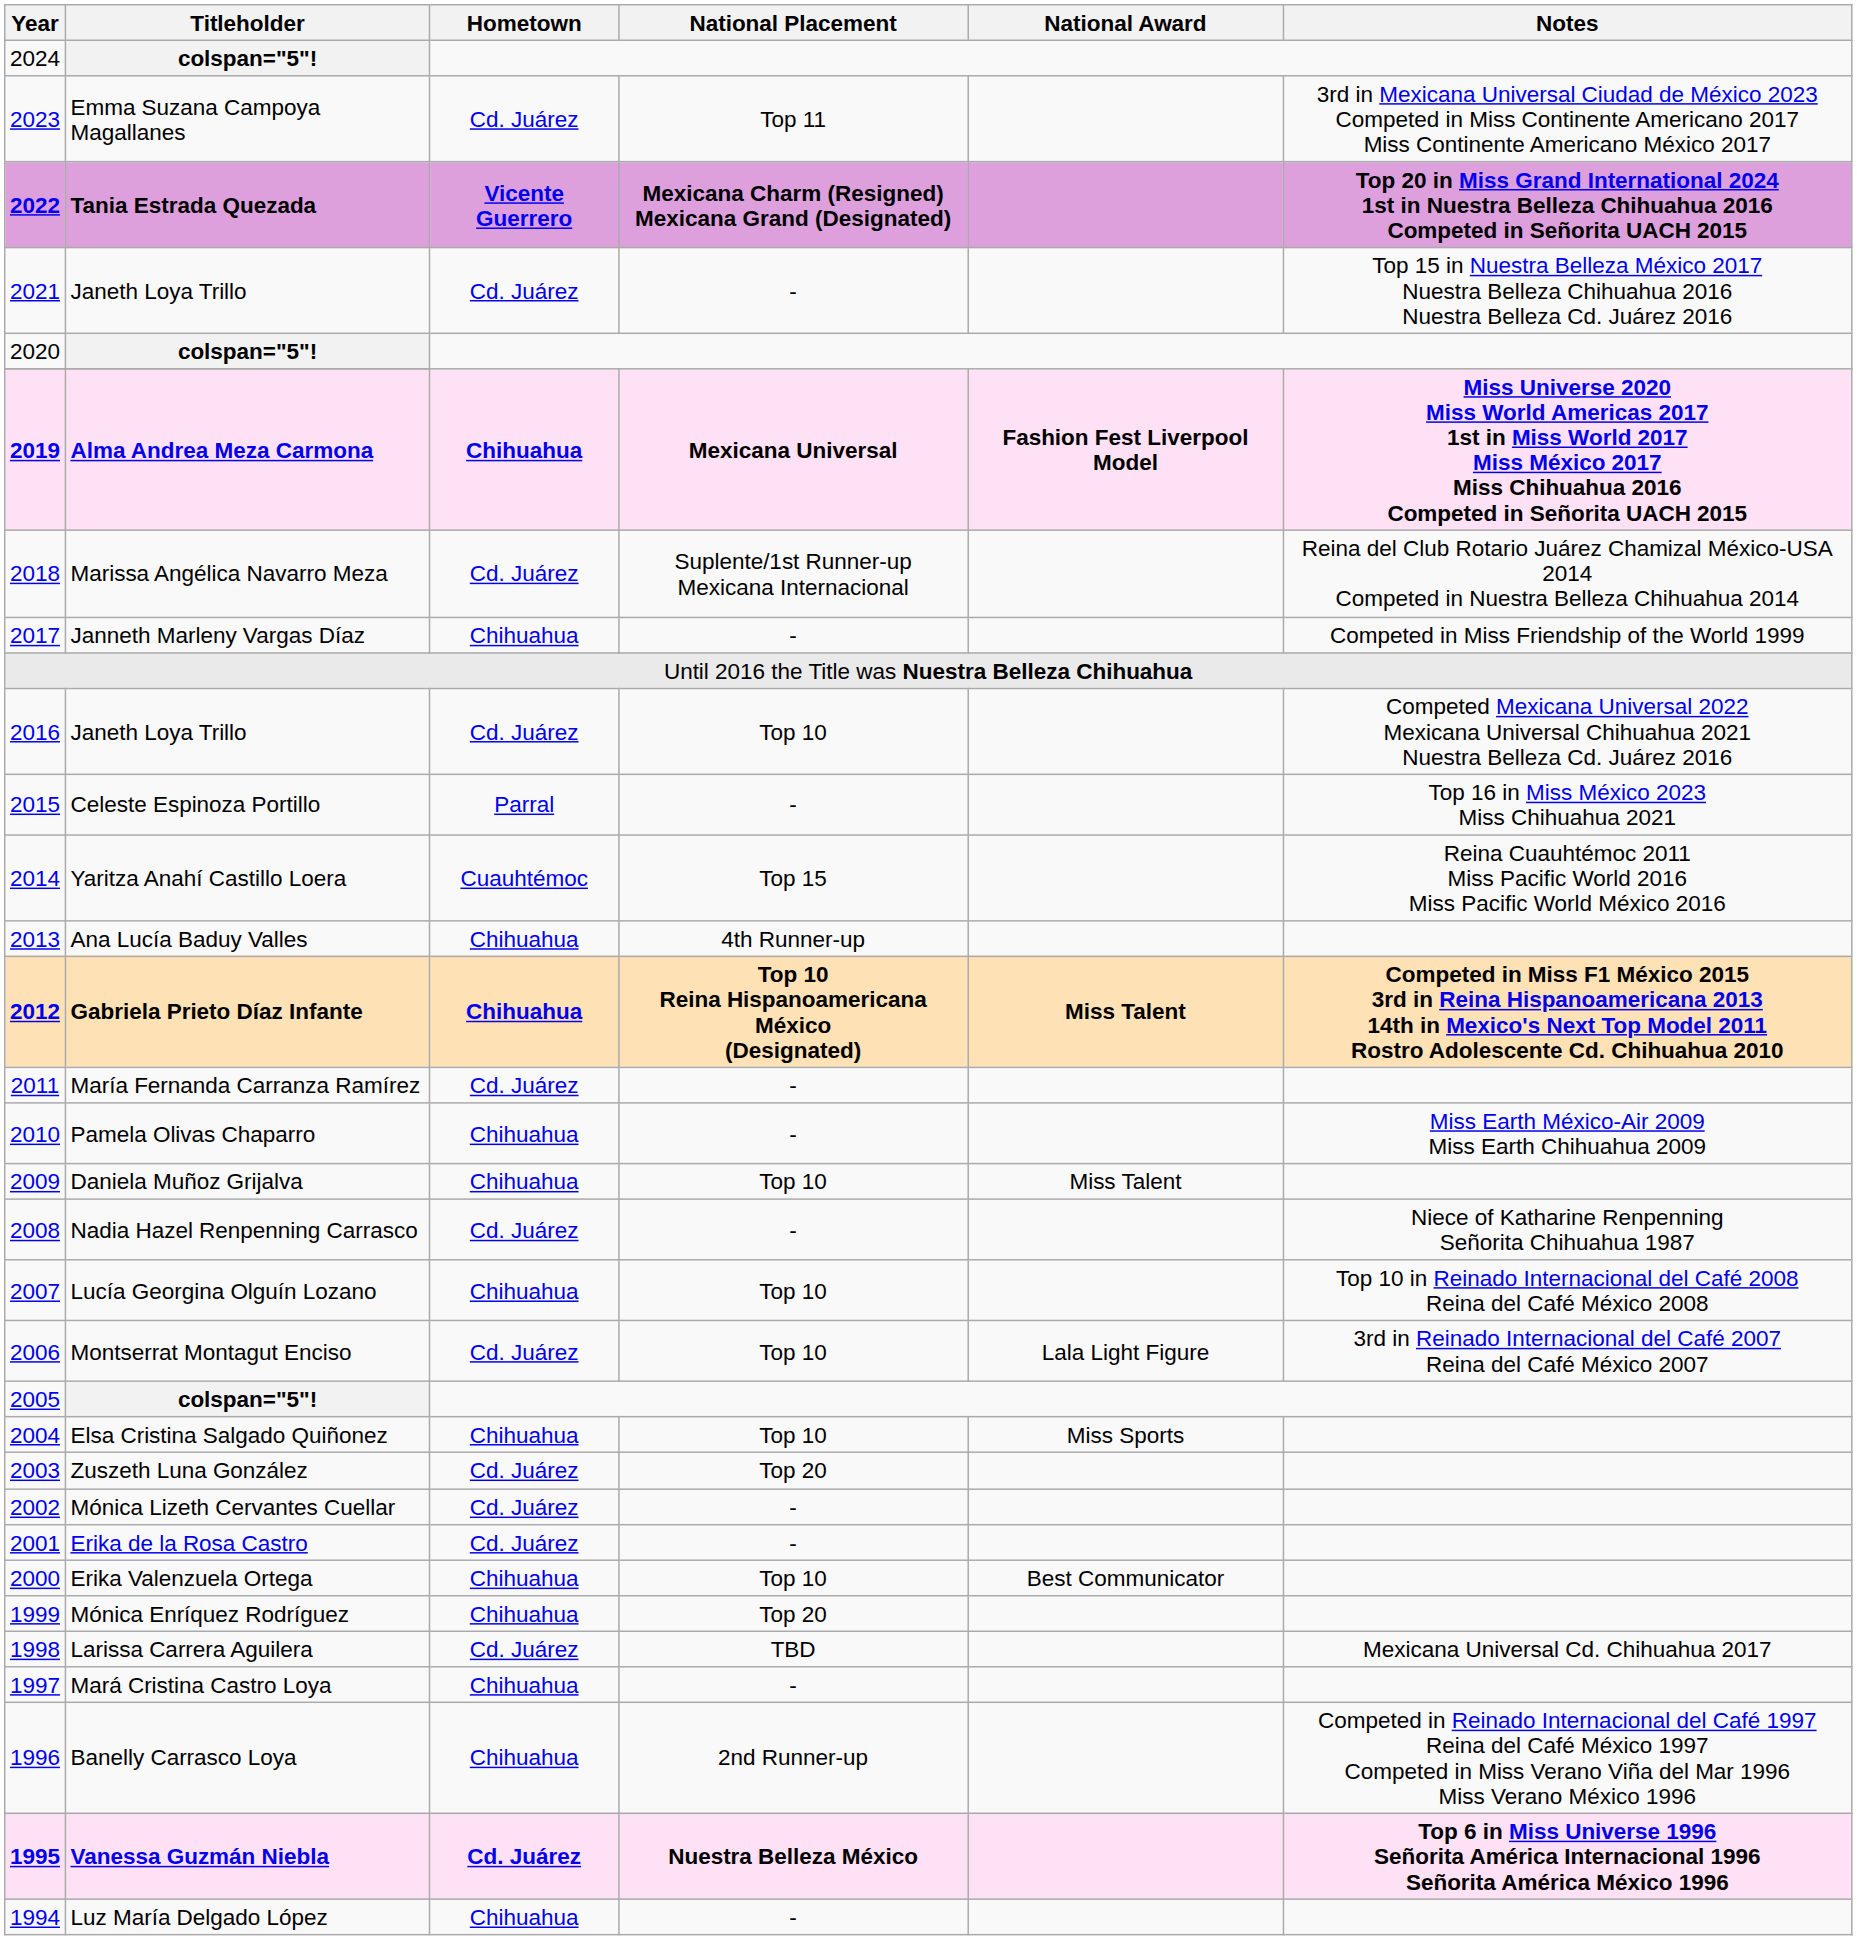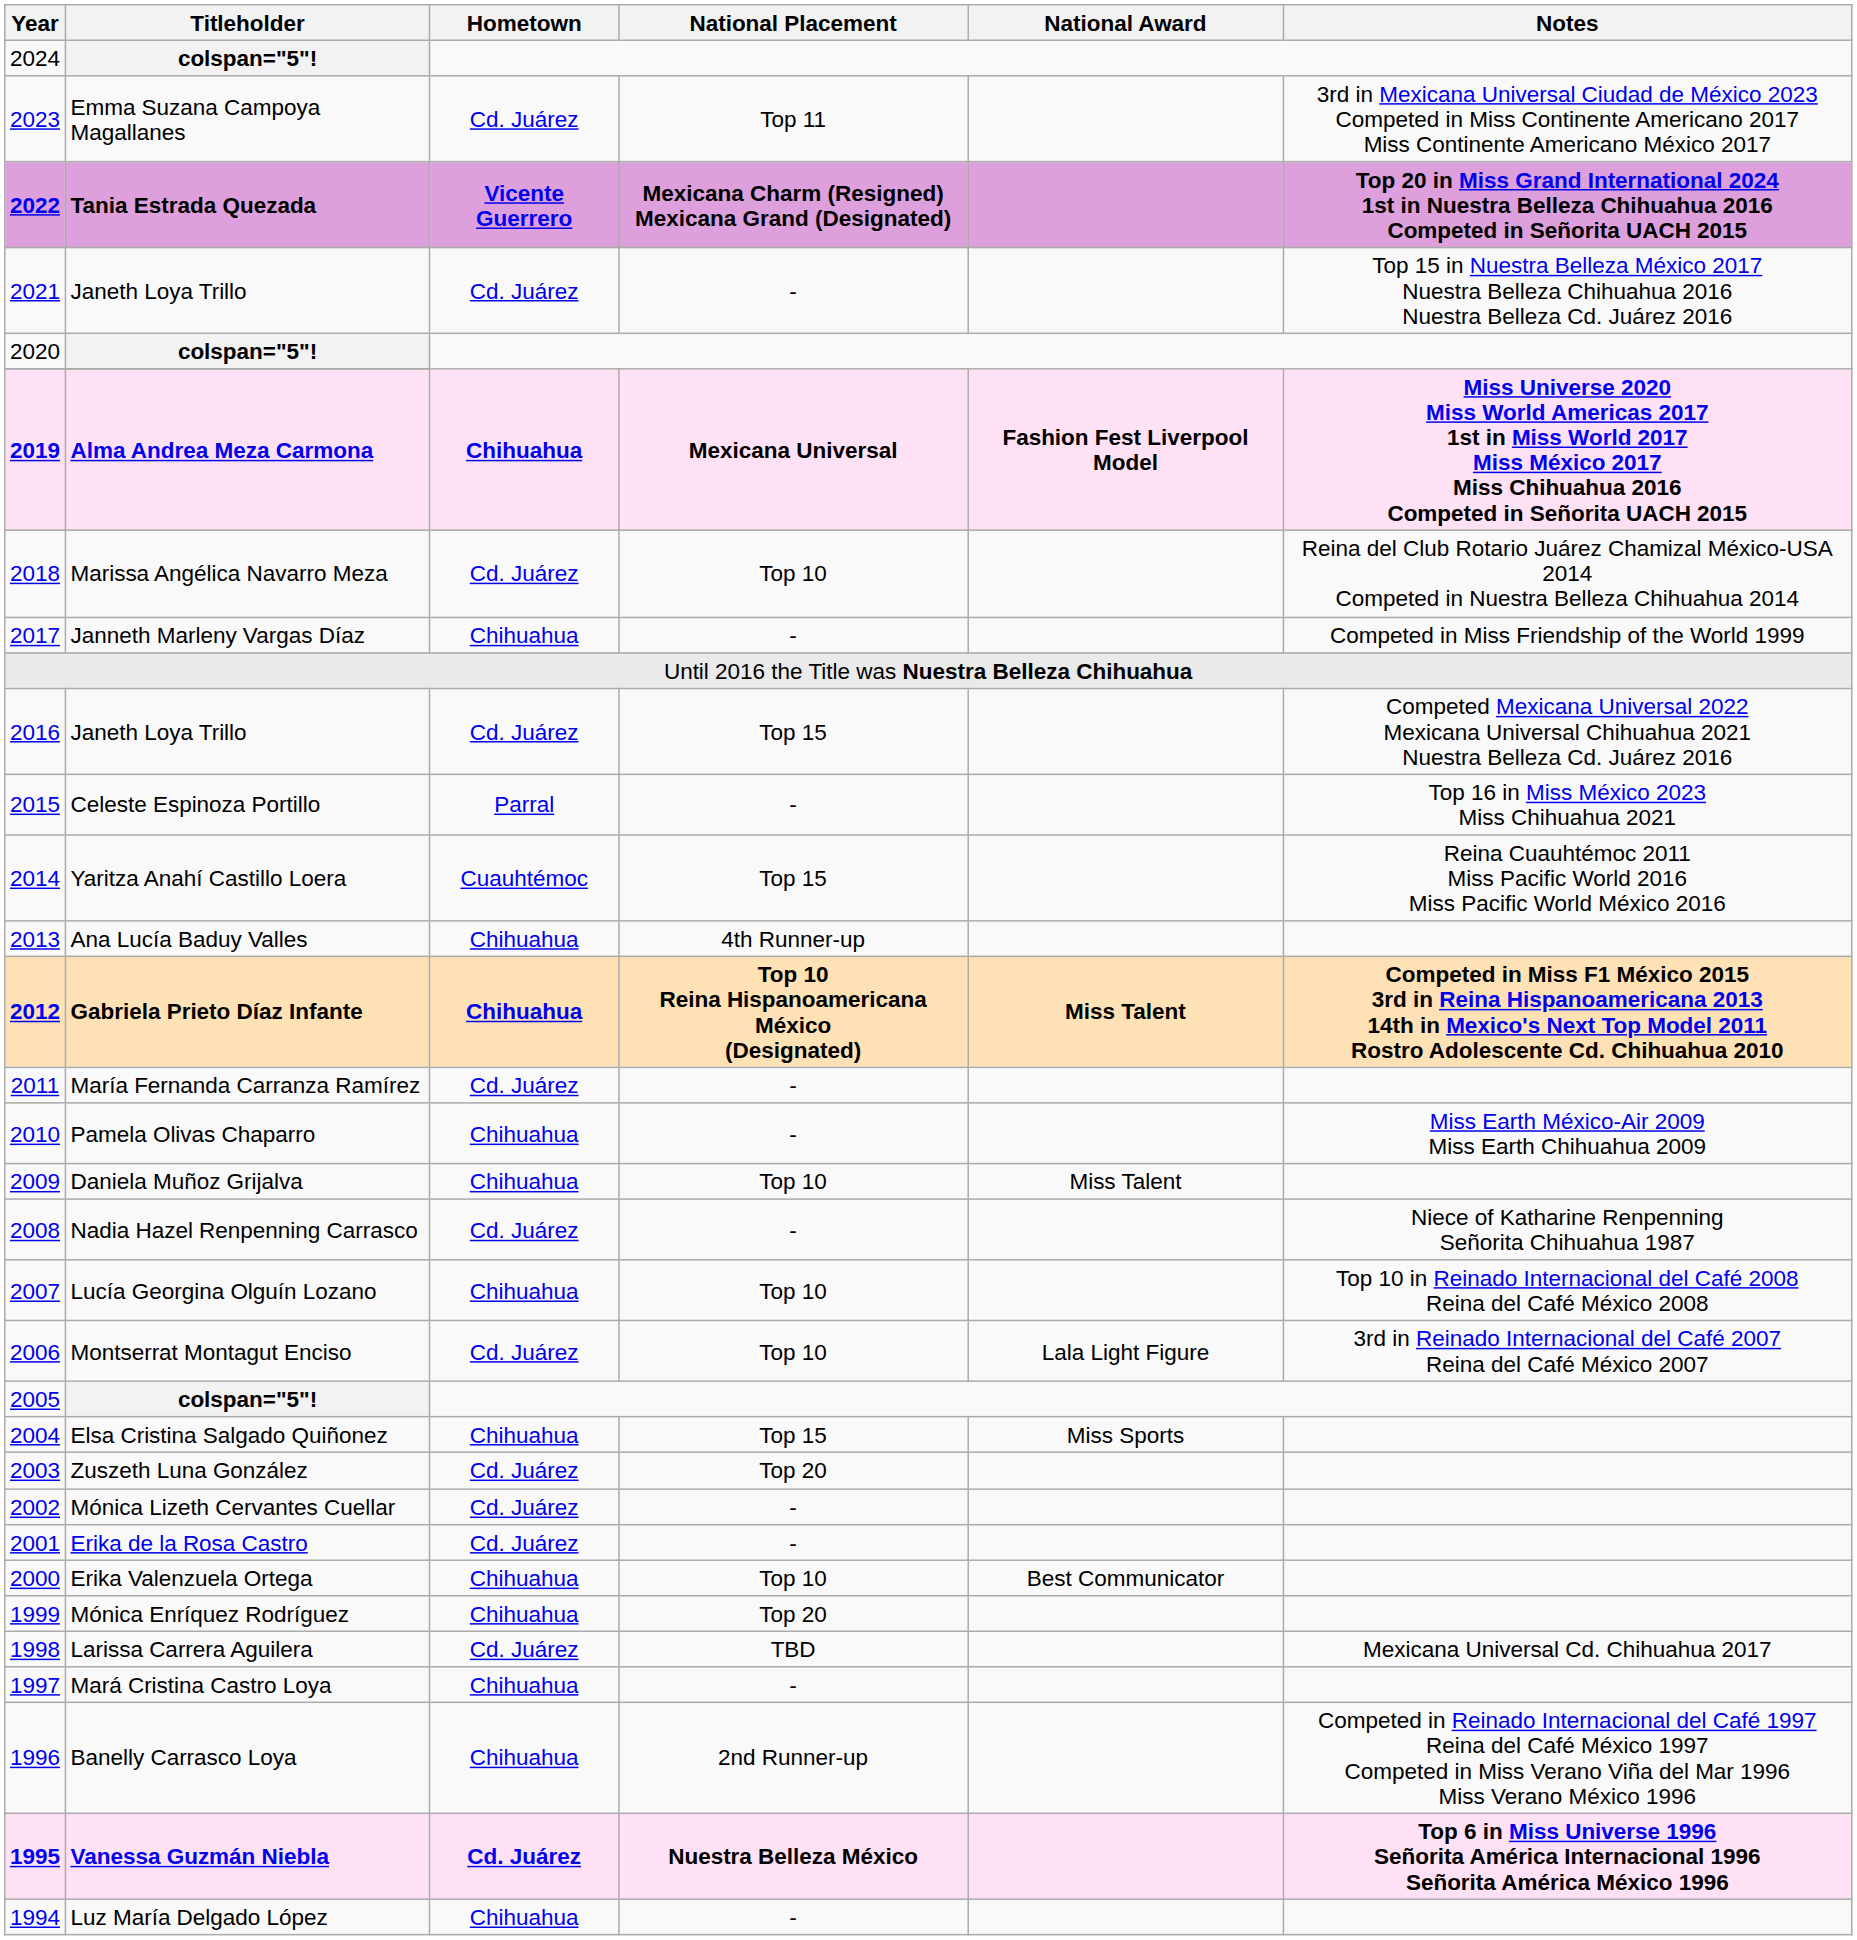(793, 574) Suplente/1st Runner-up Mexicana Internacional -> (793, 574) Top 10
(793, 731) Top 10 -> (793, 731) Top 15
(793, 1435) Top 10 -> (793, 1435) Top 15
